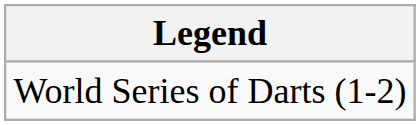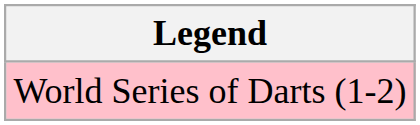(210, 90) no background -> (210, 90) pink background
